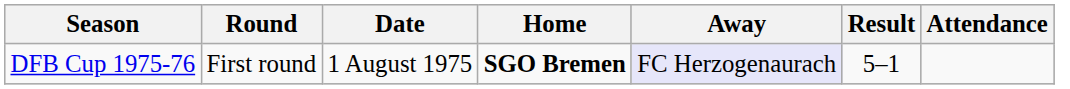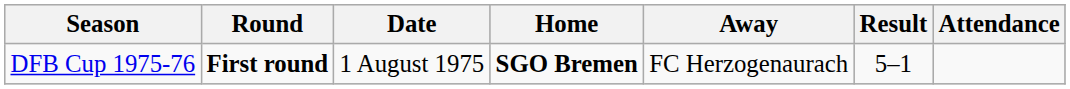(261, 63) normal -> (267, 63) bold
(737, 63) lavender background -> (749, 63) no background
